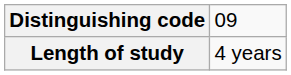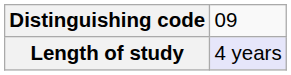(248, 53) no background -> (248, 53) lavender background
